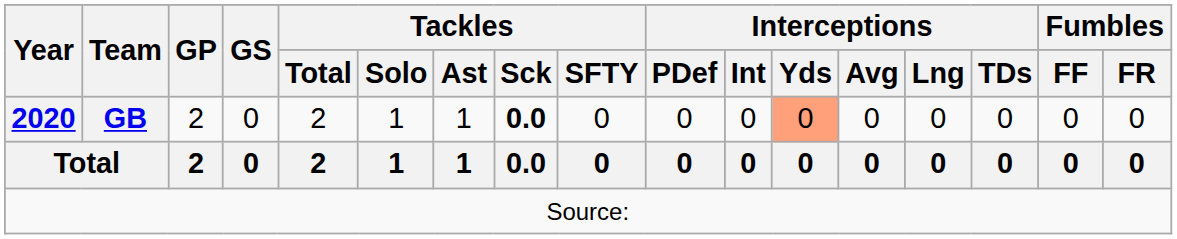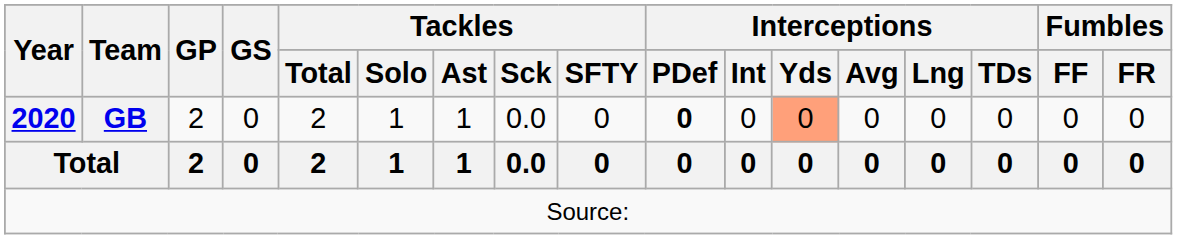(526, 118) bold -> (526, 118) normal
(685, 118) normal -> (685, 118) bold
